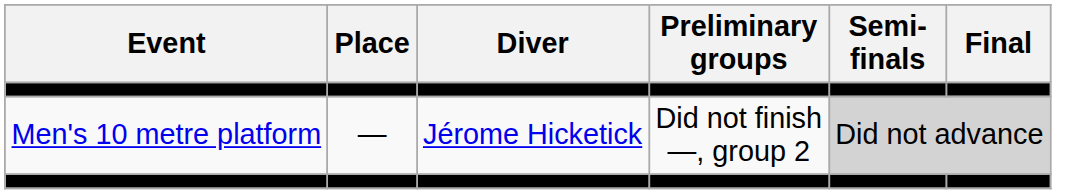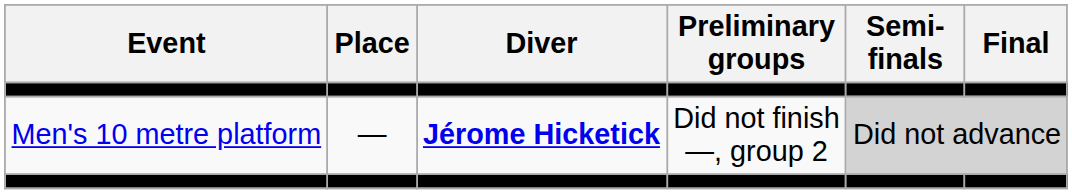(533, 134) normal -> (541, 134) bold
